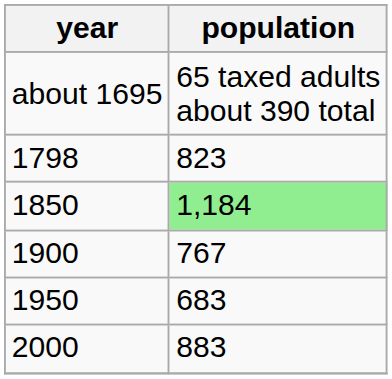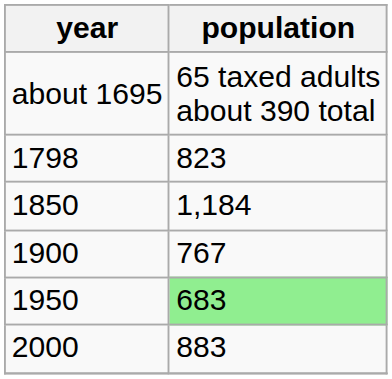(214, 205) lightgreen background -> (214, 205) no background
(201, 300) no background -> (201, 300) lightgreen background
